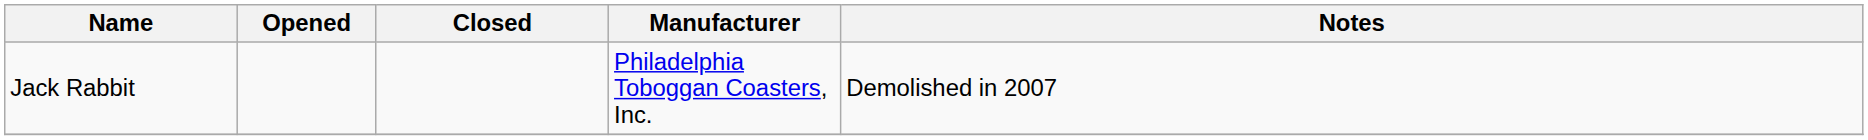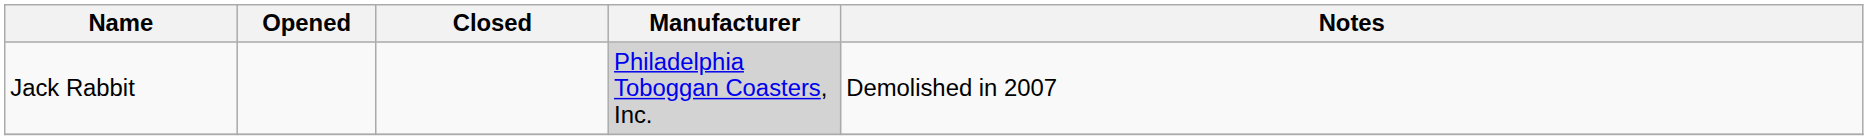(721, 88) no background -> (721, 88) lightgrey background
